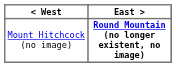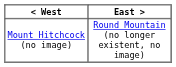(129, 40) bold -> (129, 40) normal
